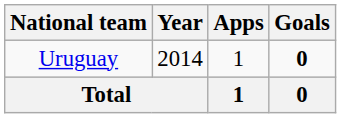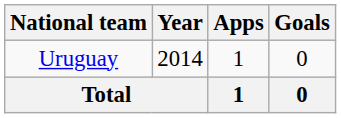(302, 58) bold -> (302, 58) normal
